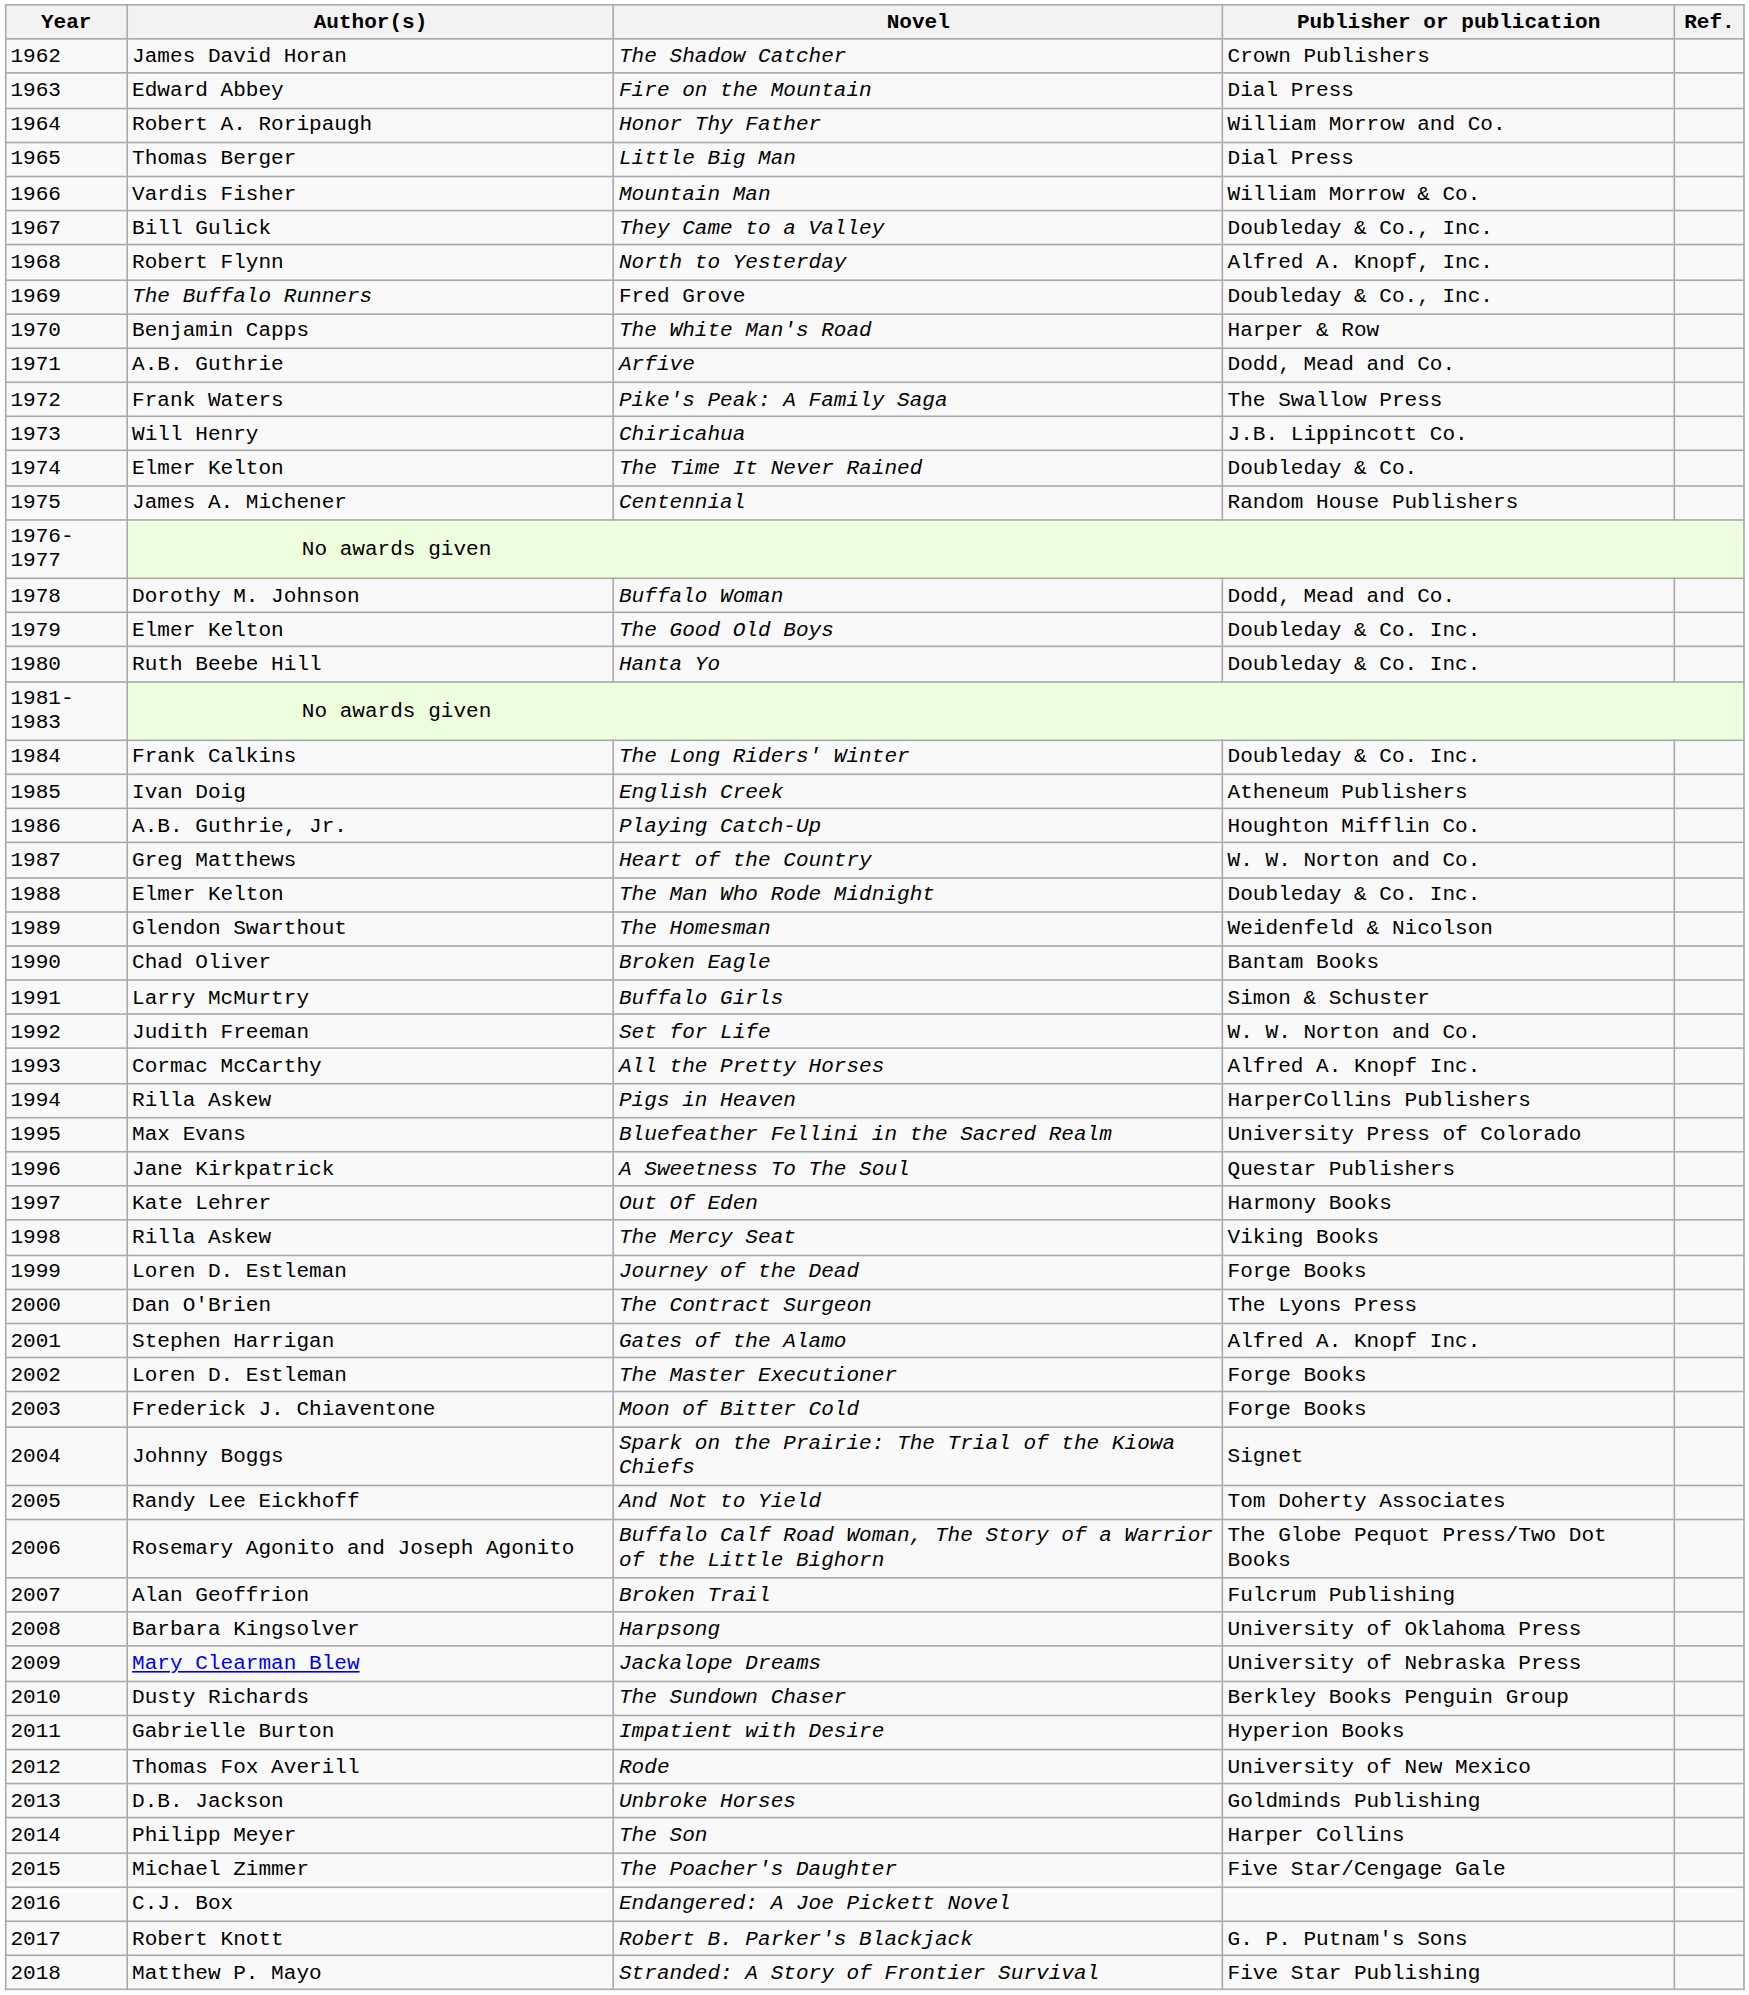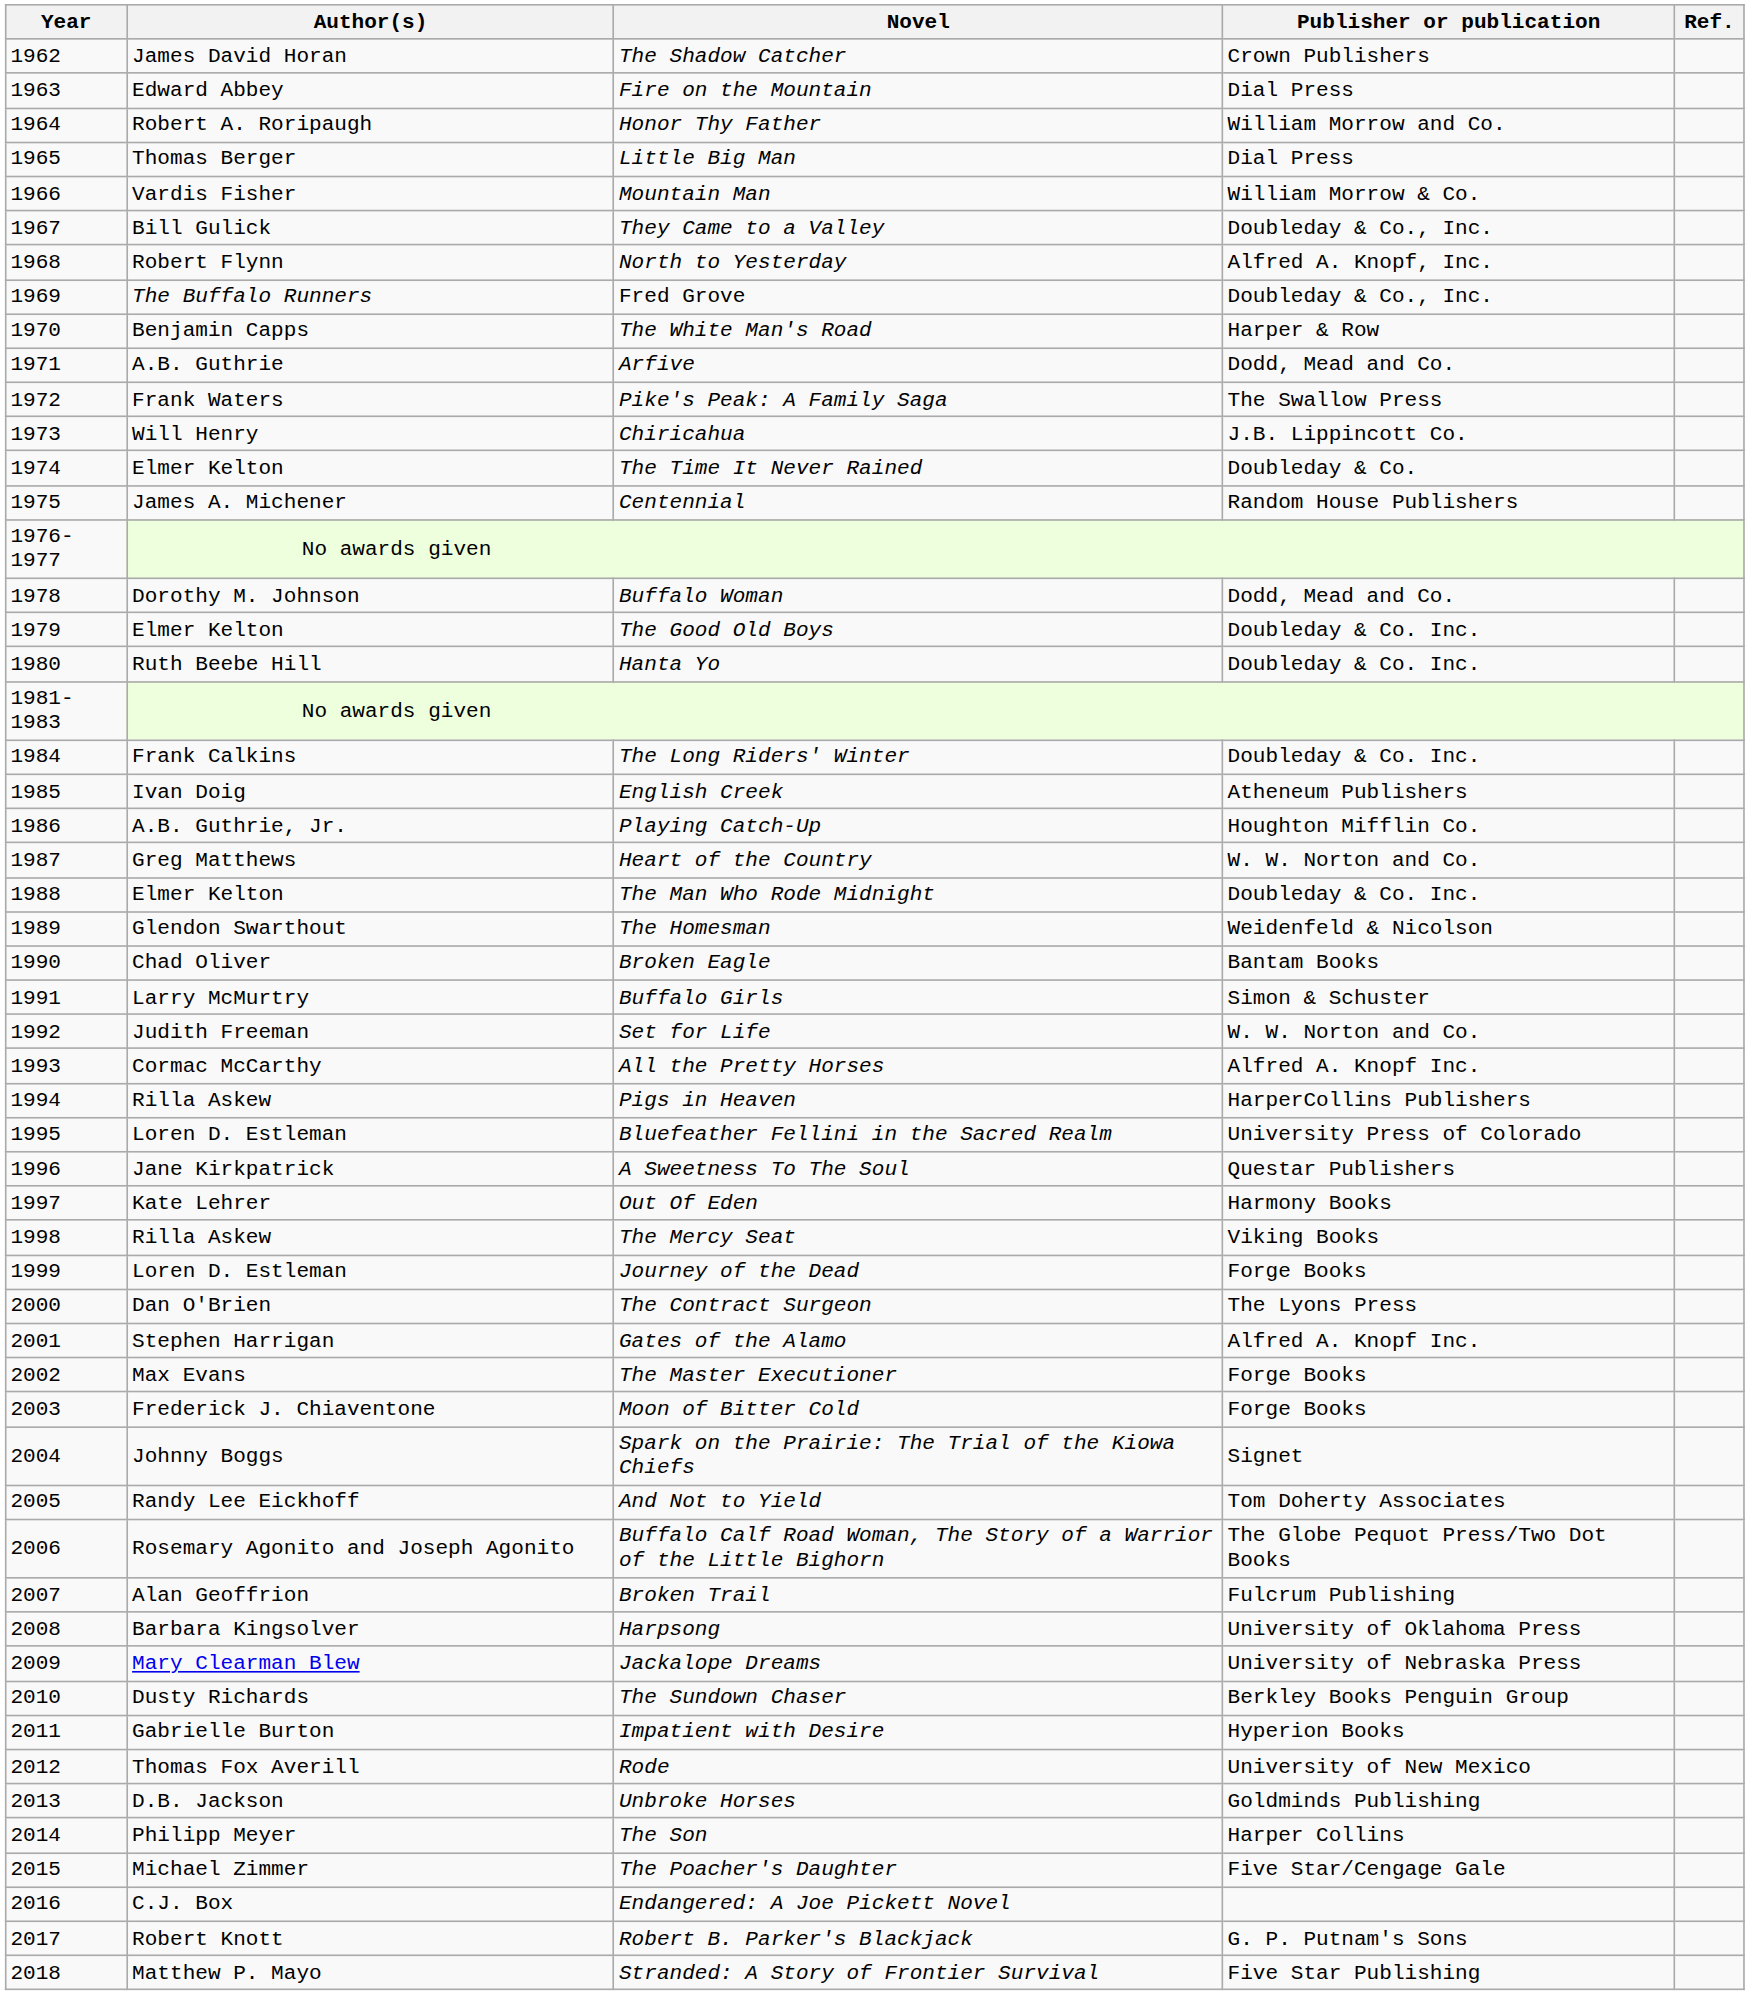(189, 1135) Max Evans -> (240, 1135) Loren D. Estleman
(240, 1375) Loren D. Estleman -> (189, 1375) Max Evans
